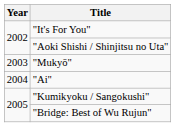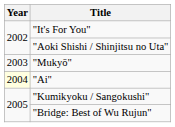(17, 79) no background -> (17, 79) lightyellow background
